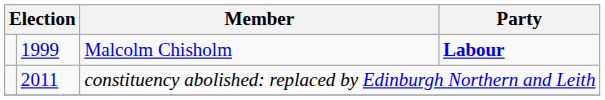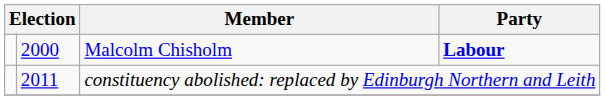(40, 49) 1999 -> (40, 49) 2000
